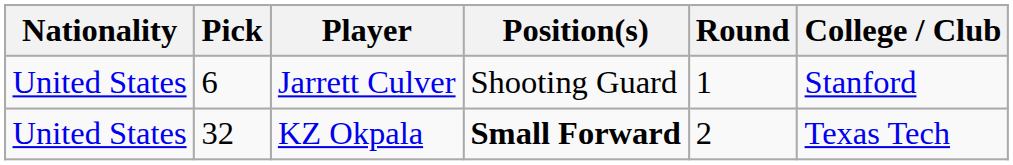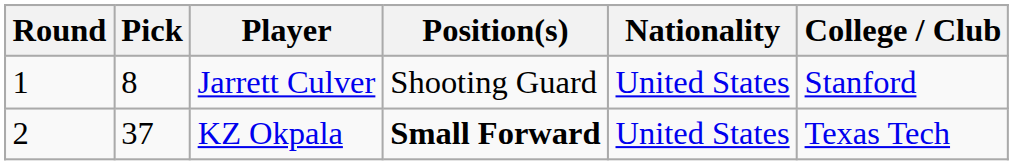columns swapped: (743, 30) <-> (100, 30)
(210, 81) 6 -> (129, 81) 8
(218, 133) 32 -> (138, 133) 37
